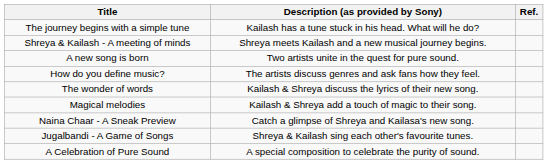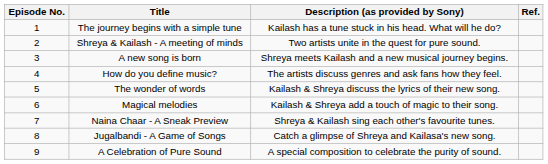+ column: (37, 12)
(363, 43) Shreya meets Kailash and a new musical journey begins. -> (384, 43) Two artists unite in the quest for pure sound.
(363, 58) Two artists unite in the quest for pure sound. -> (384, 58) Shreya meets Kailash and a new musical journey begins.
(363, 120) Catch a glimpse of Shreya and Kailasa's new song. -> (385, 120) Shreya & Kailash sing each other's favourite tunes.
(363, 136) Shreya & Kailash sing each other's favourite tunes. -> (384, 136) Catch a glimpse of Shreya and Kailasa's new song.
